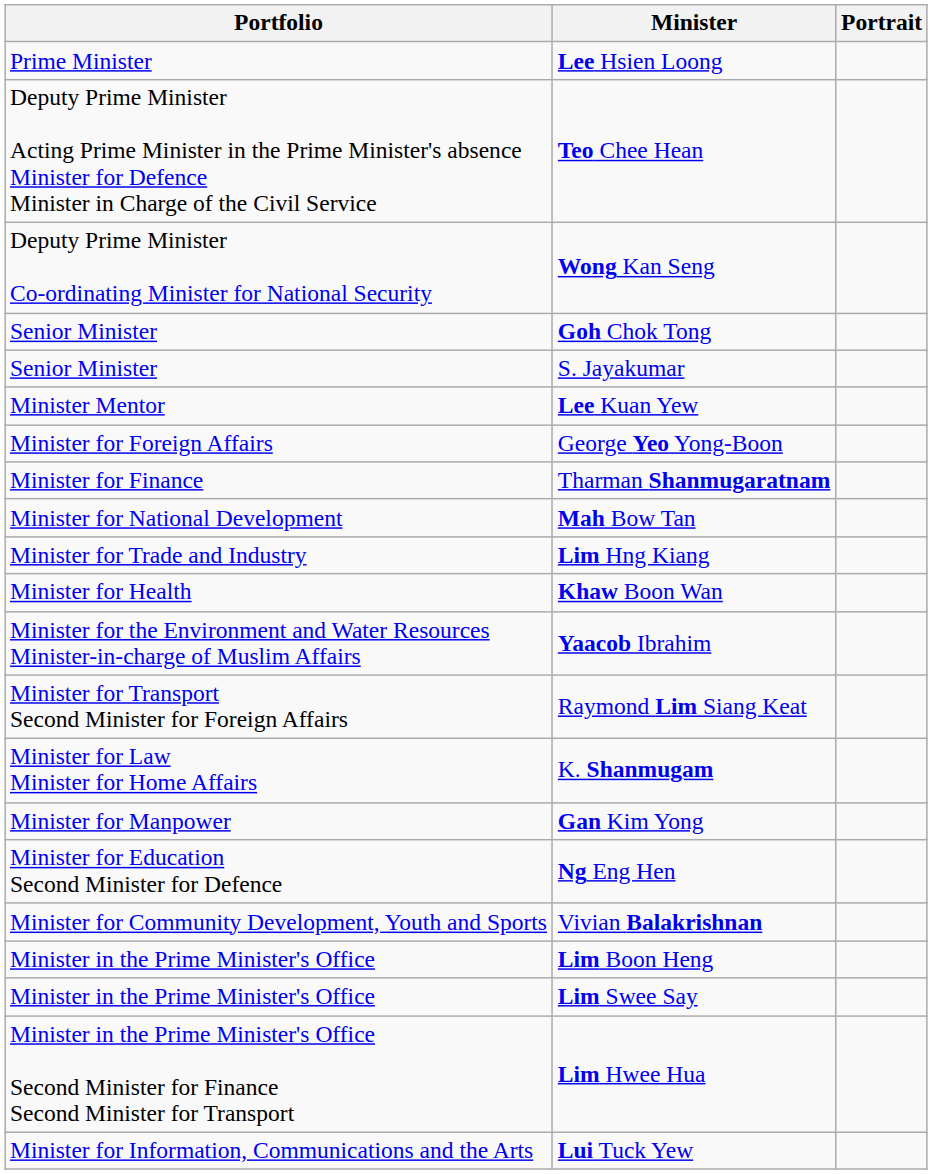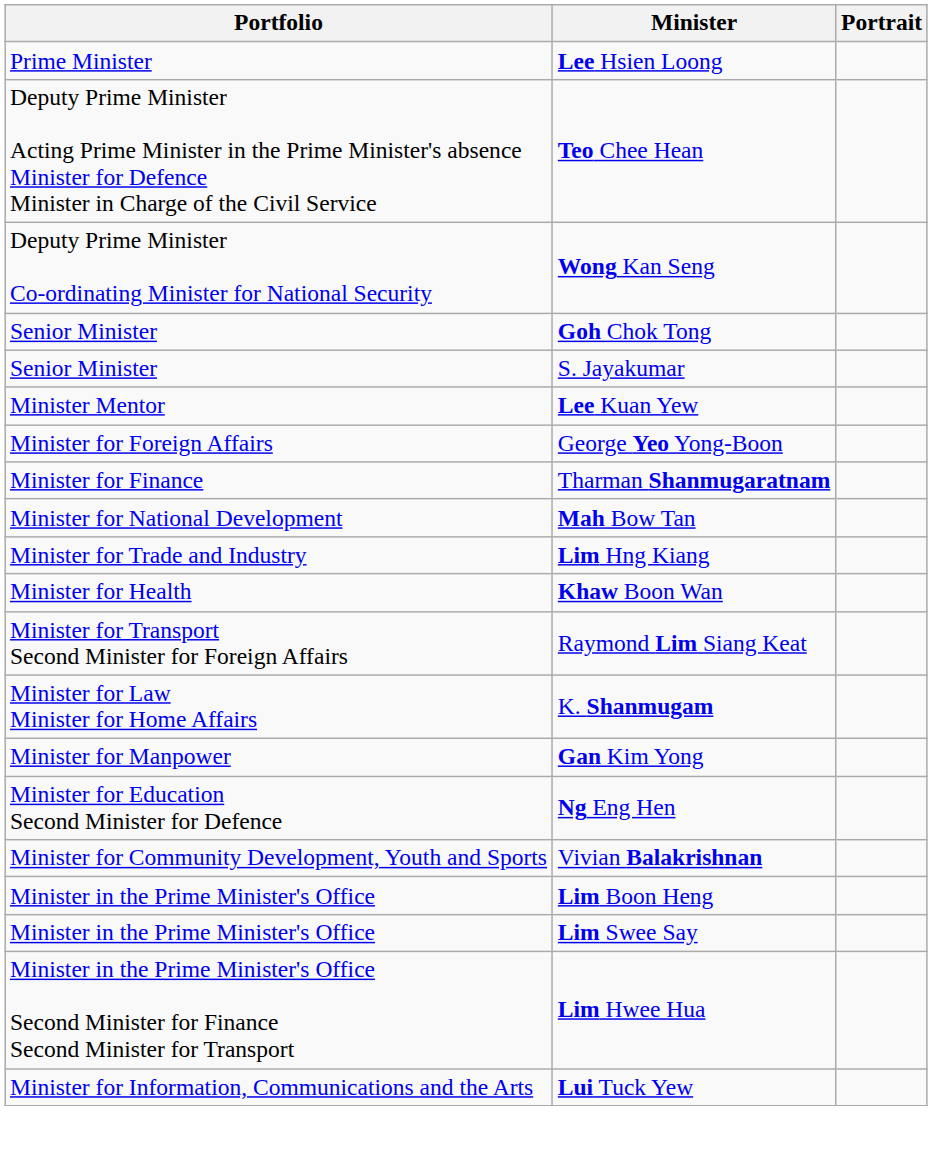- row: (635, 642)
